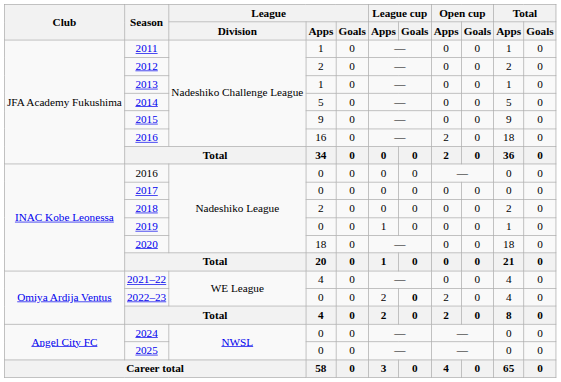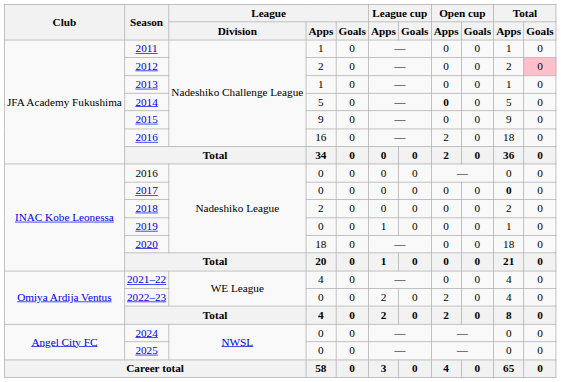(540, 66) no background -> (540, 66) pink background
(446, 102) normal -> (446, 102) bold
(509, 191) normal -> (509, 191) bold
(415, 297) bold -> (415, 297) normal
